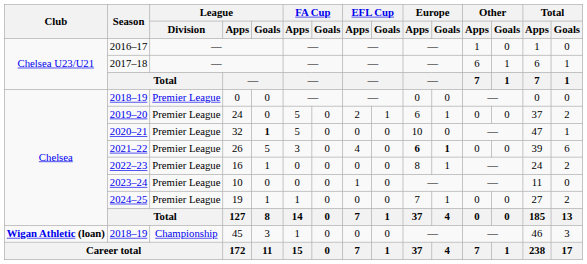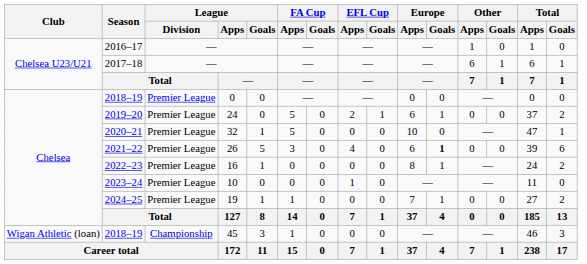(267, 132) bold -> (262, 132) normal
(417, 149) bold -> (412, 149) normal
(56, 234) bold -> (53, 234) normal
